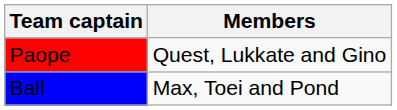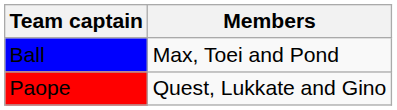rows swapped: (27, 88) <-> (40, 54)
